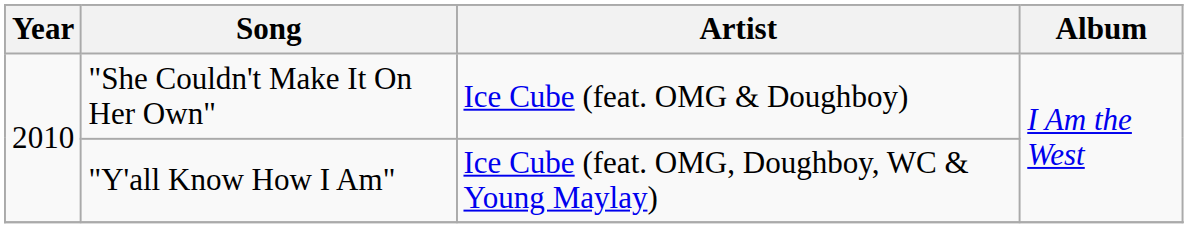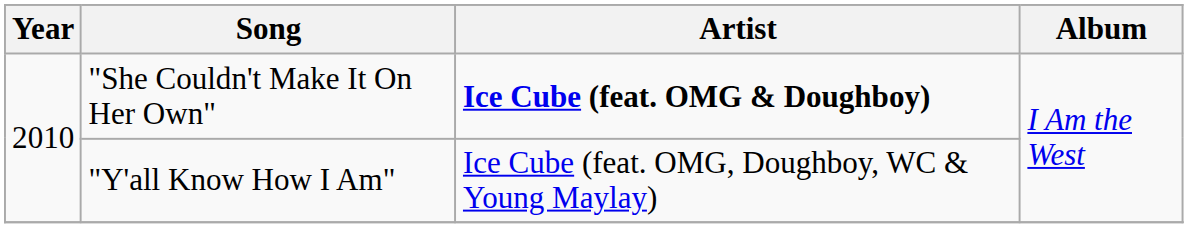(686, 95) normal -> (697, 95) bold
